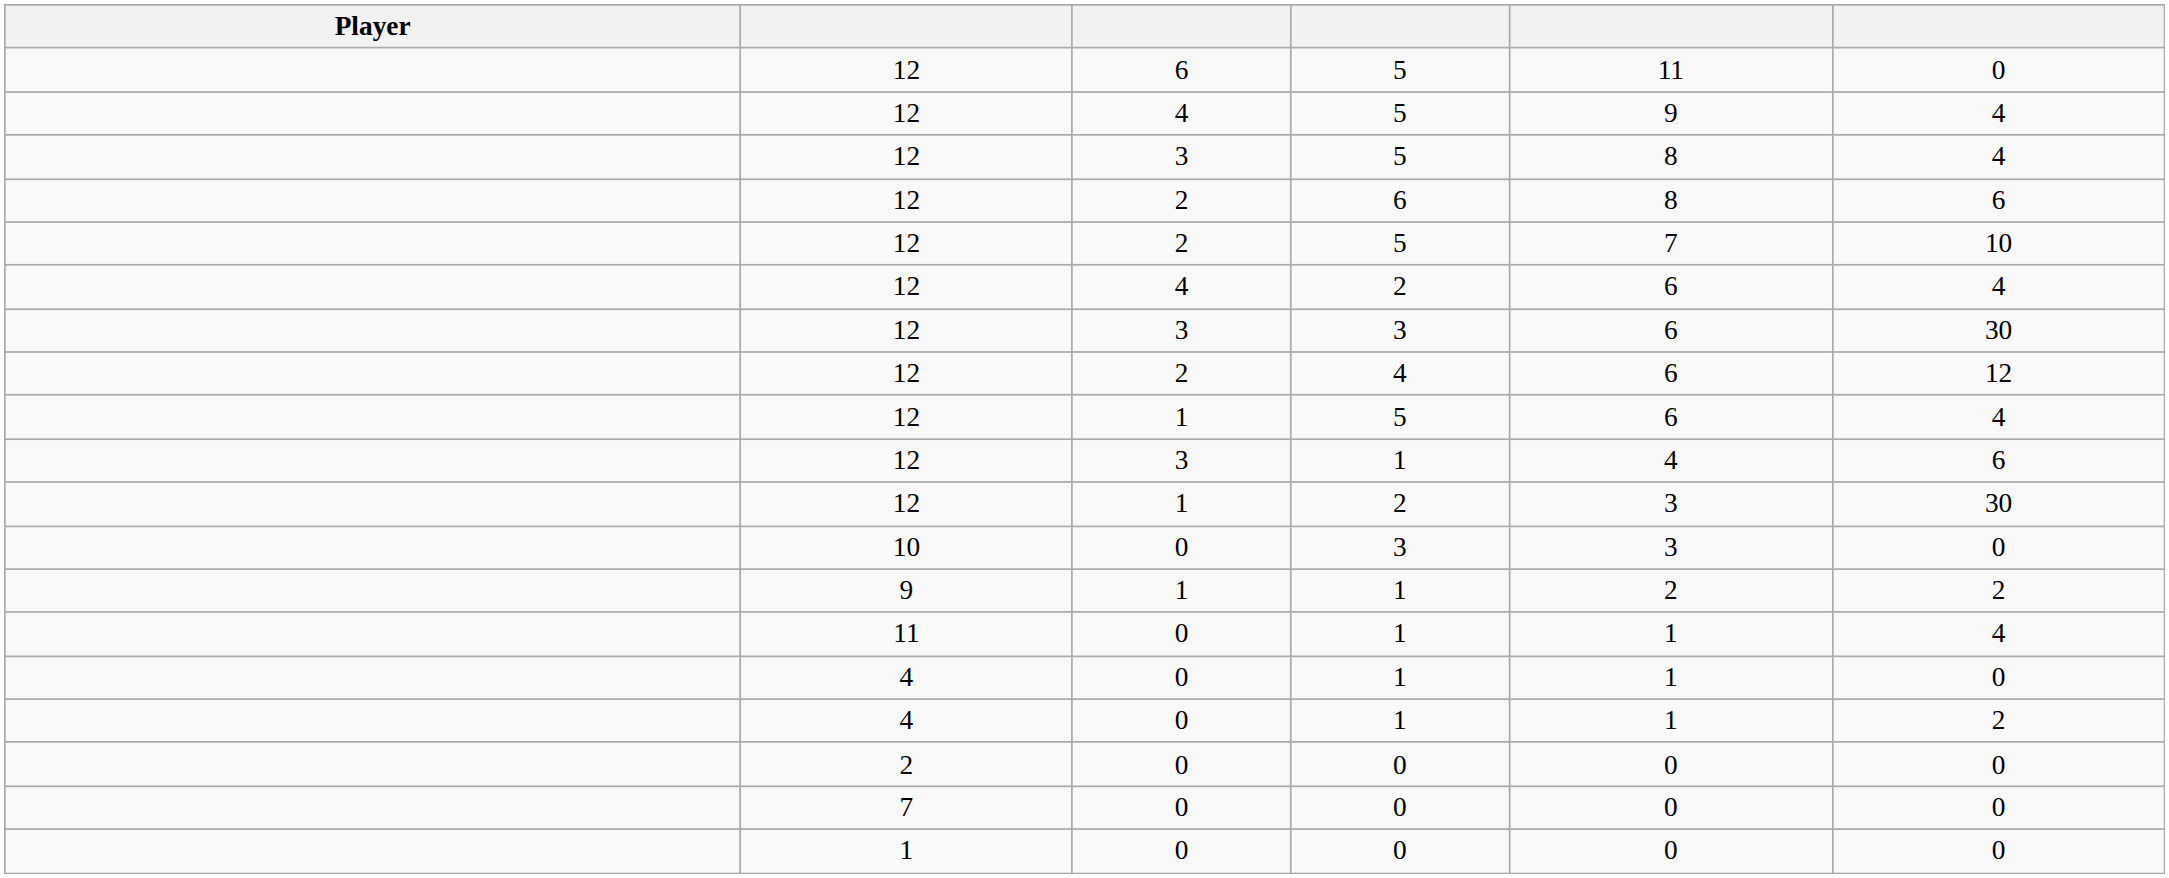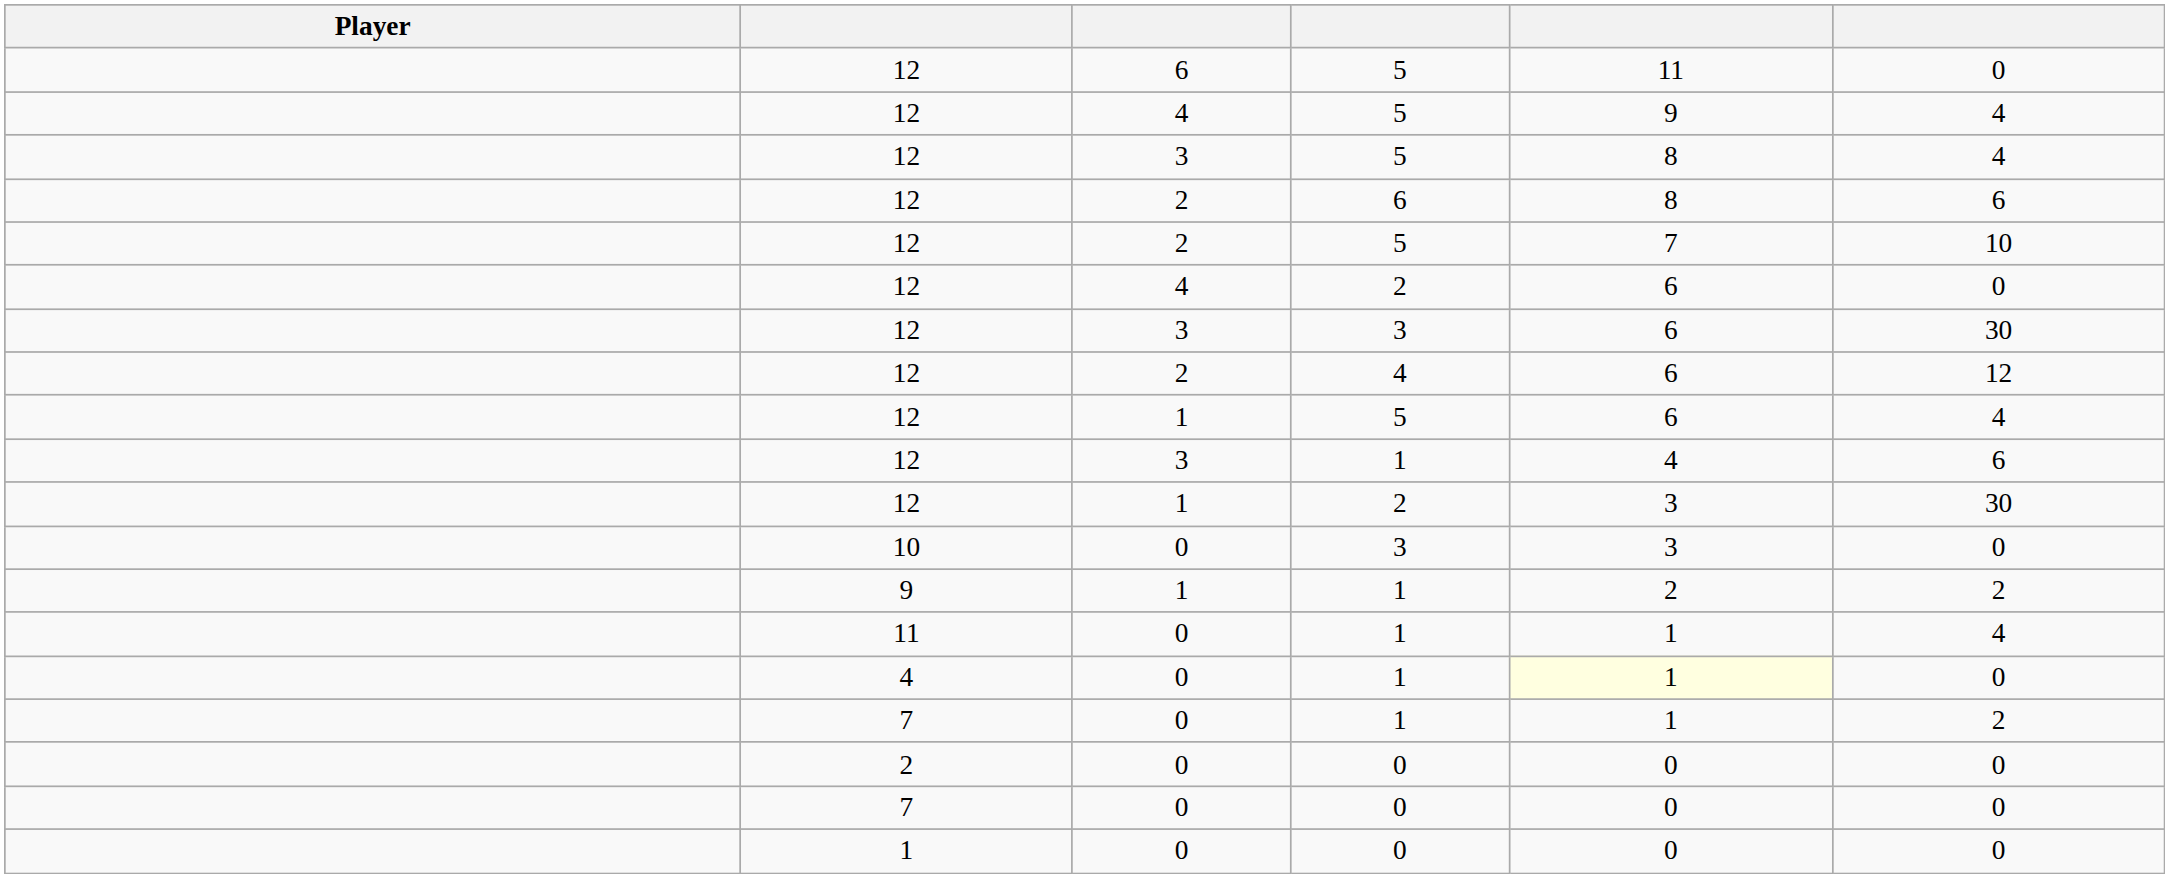(1999, 286) 4 -> (1999, 286) 0
(1671, 677) no background -> (1671, 677) lightyellow background
(906, 720) 4 -> (906, 720) 7
